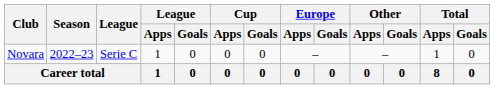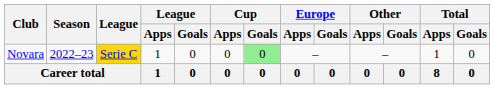(119, 53) no background -> (119, 53) gold background
(262, 53) no background -> (262, 53) lightgreen background
